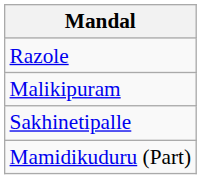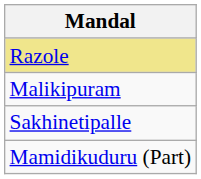(39, 55) no background -> (39, 55) khaki background
